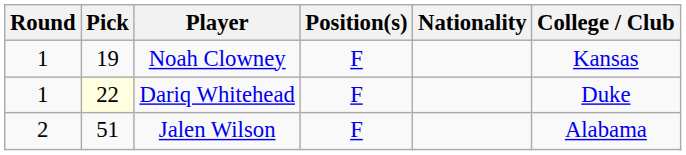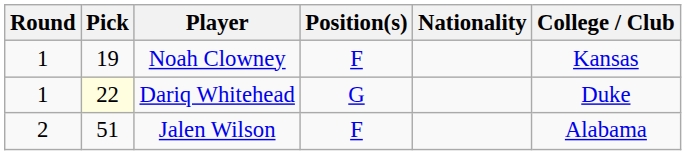(356, 94) F -> (356, 94) G
